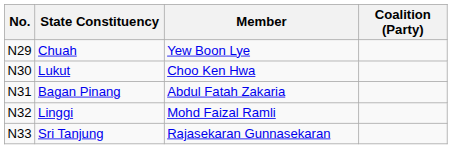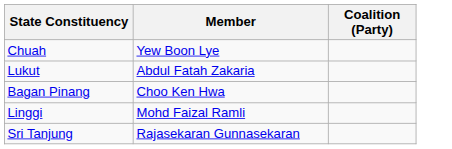- column: (20, 22)
(211, 71) Choo Ken Hwa -> (196, 71) Abdul Fatah Zakaria
(226, 92) Abdul Fatah Zakaria -> (181, 92) Choo Ken Hwa
